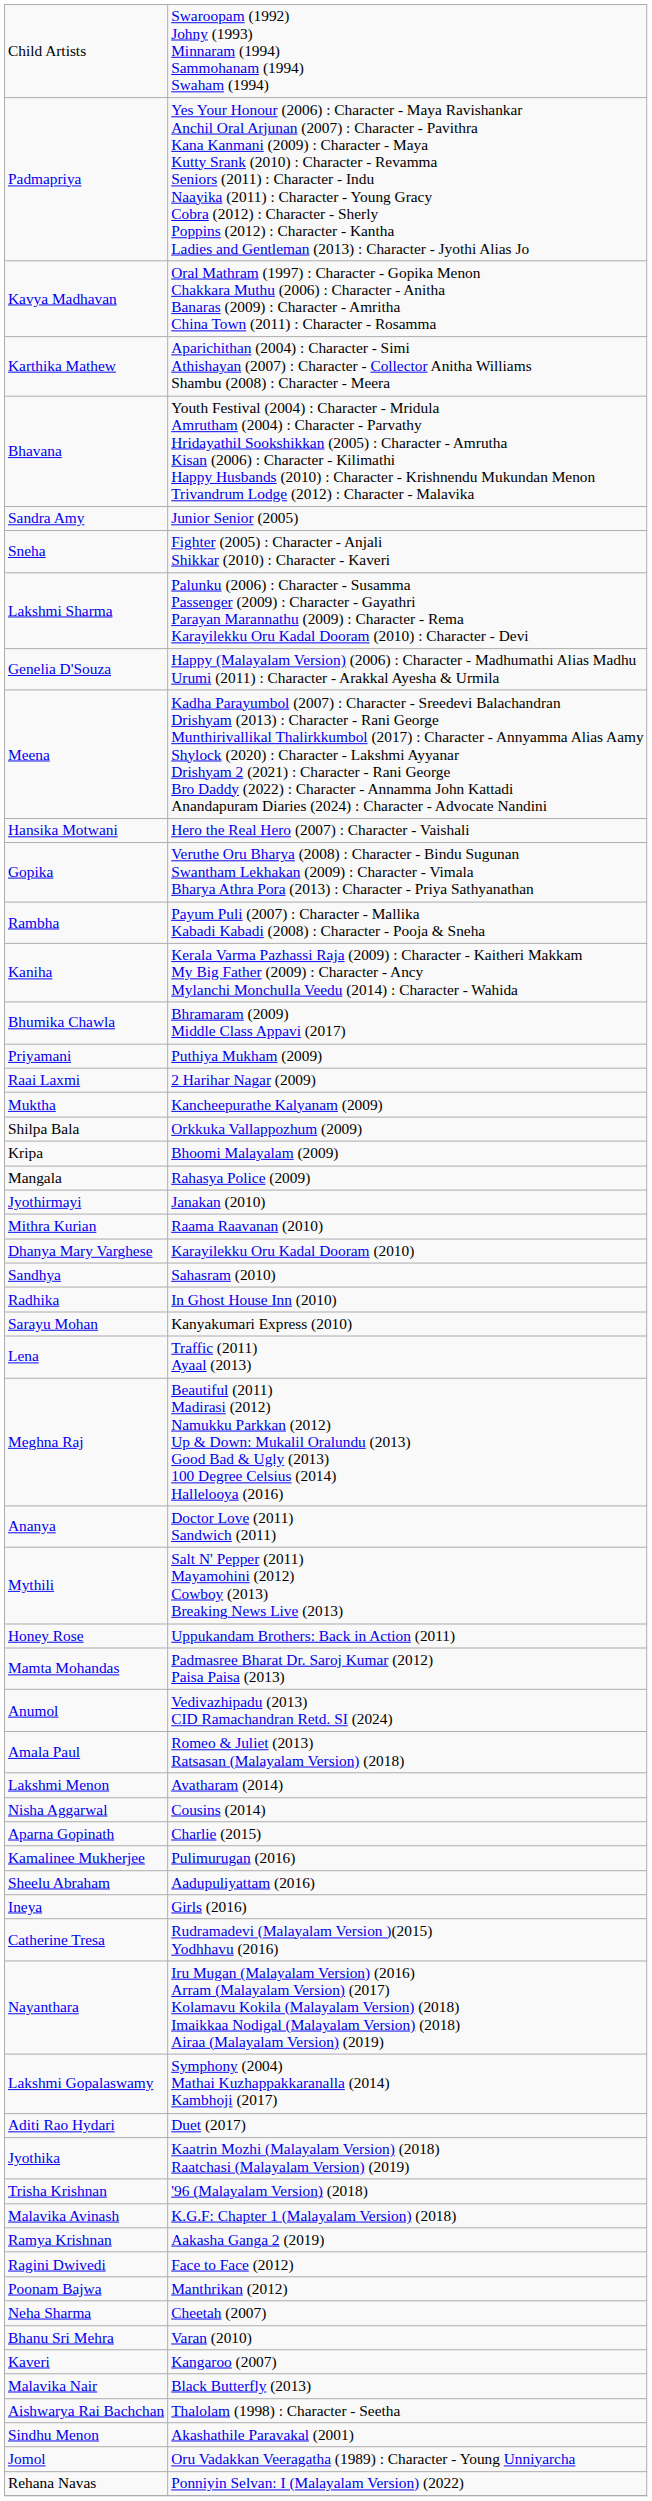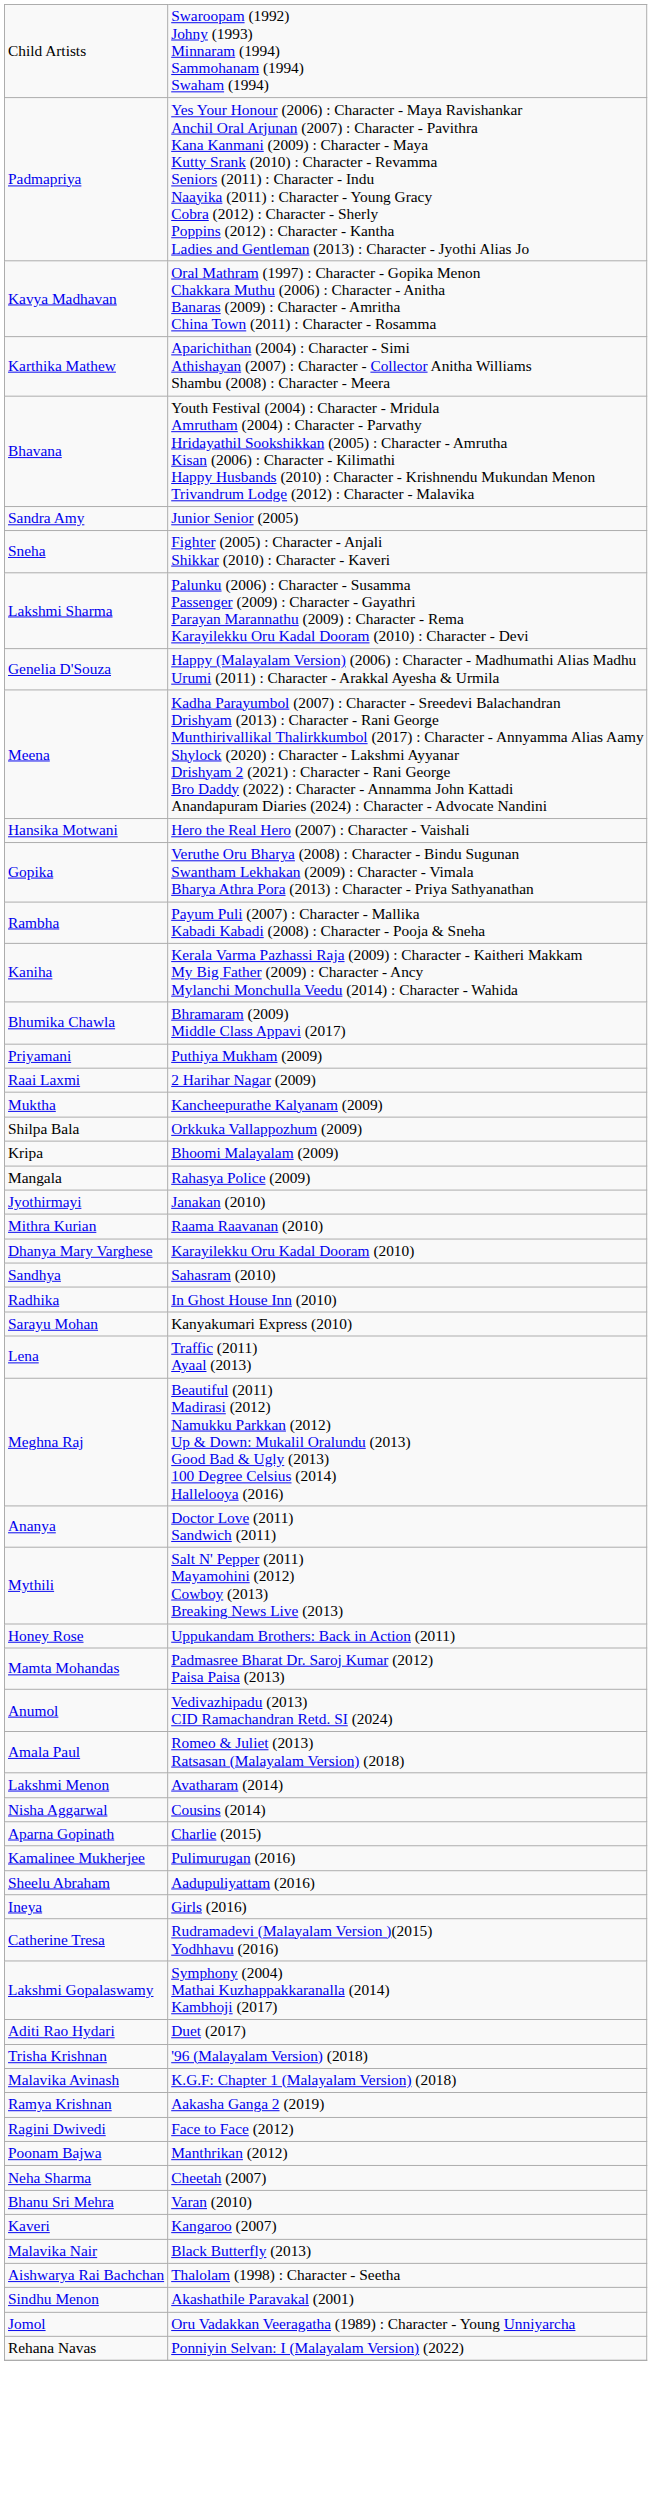- row: (43, 2007)
- row: (34, 2158)
